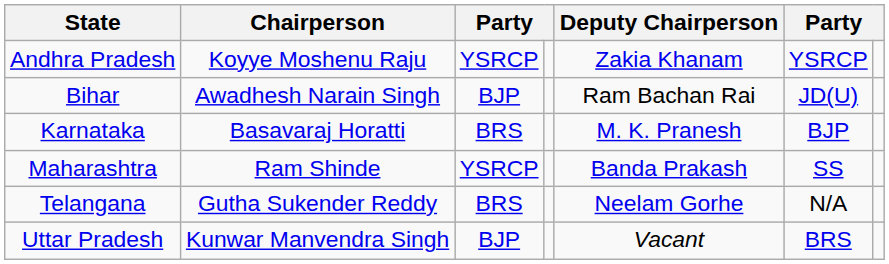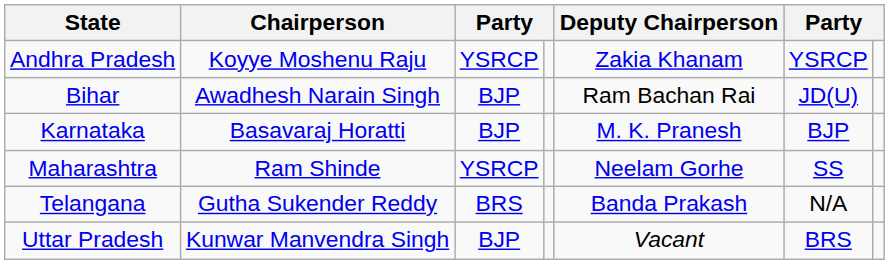(499, 131) BRS -> (499, 131) BJP
(669, 167) Banda Prakash -> (669, 167) Neelam Gorhe
(669, 204) Neelam Gorhe -> (669, 204) Banda Prakash
